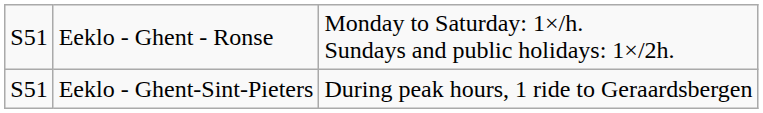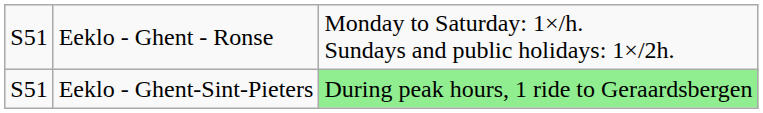(538, 88) no background -> (538, 88) lightgreen background
